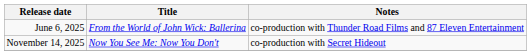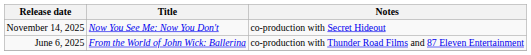rows swapped: (60, 27) <-> (45, 43)
